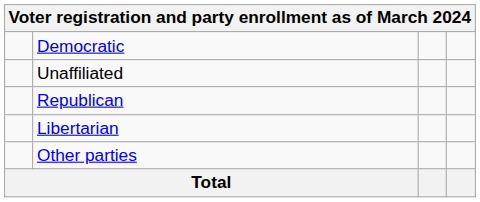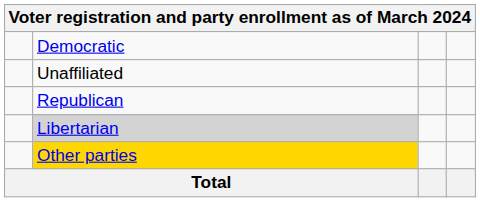(78, 127) no background -> (78, 127) lightgrey background
(87, 155) no background -> (87, 155) gold background
